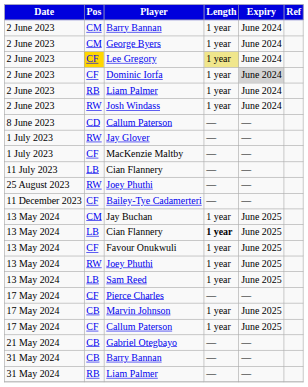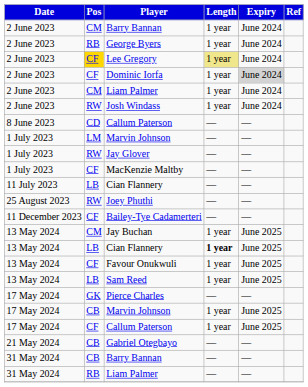(94, 43) CM -> (93, 43) RB
(93, 91) RB -> (94, 91) CM
+ row: (30, 138)
- row: (33, 264)
(92, 295) CF -> (93, 295) GK
